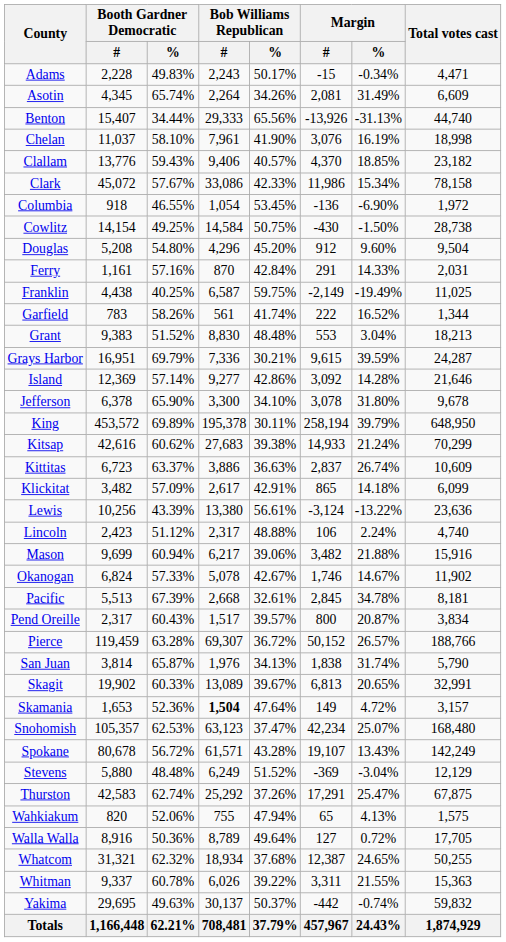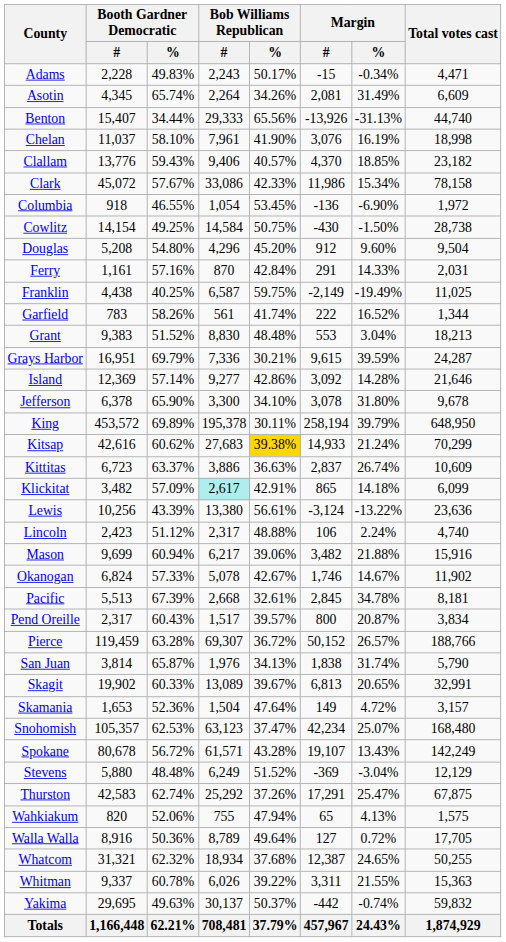(275, 445) no background -> (275, 445) gold background
(224, 489) no background -> (224, 489) paleturquoise background
(224, 707) bold -> (224, 707) normal
